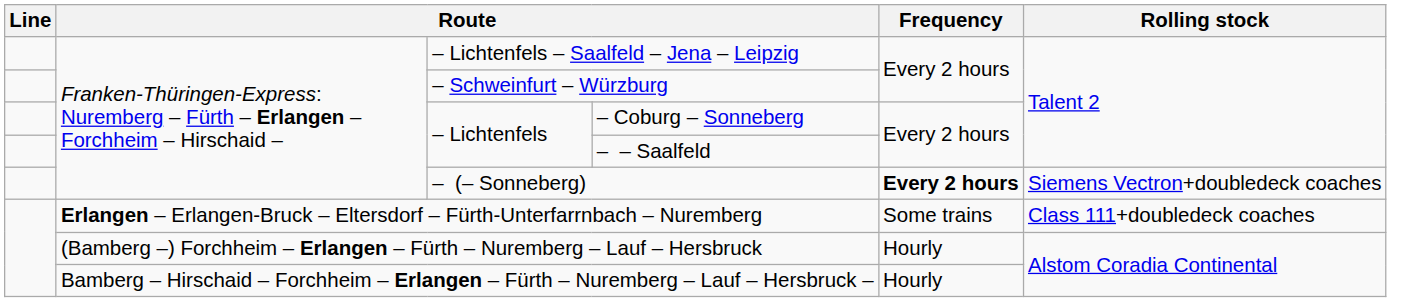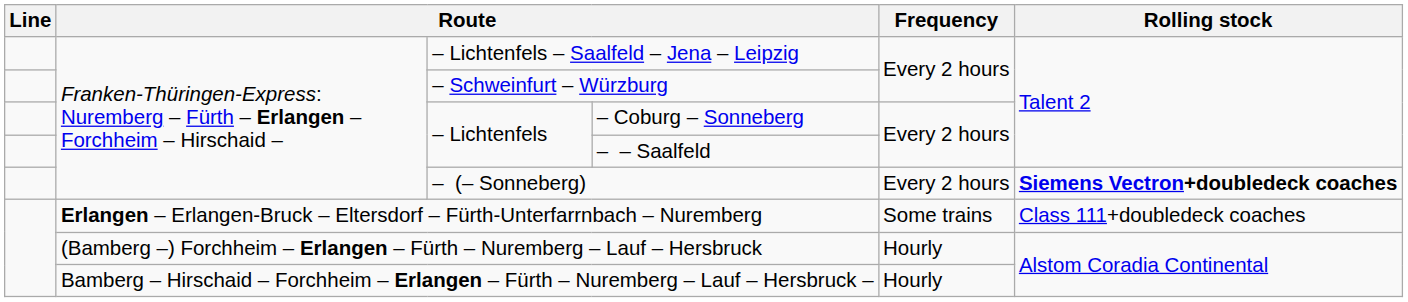(951, 183) bold -> (946, 183) normal
(1205, 183) normal -> (1208, 183) bold
